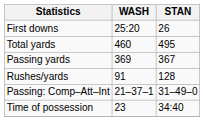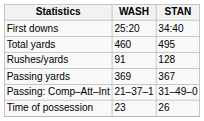(164, 28) 26 -> (171, 28) 34:40
rows swapped: (37, 76) <-> (38, 60)
(171, 108) 34:40 -> (164, 108) 26
